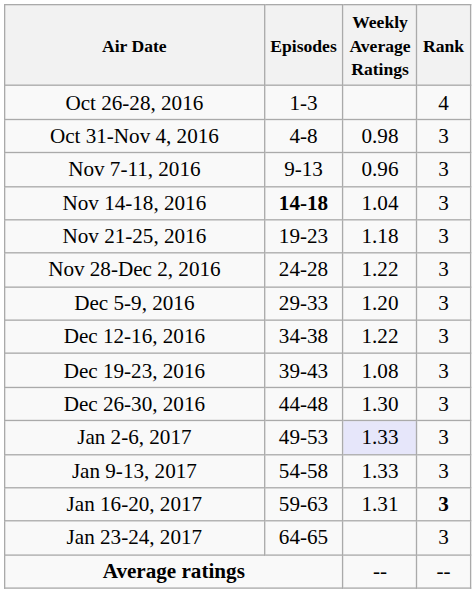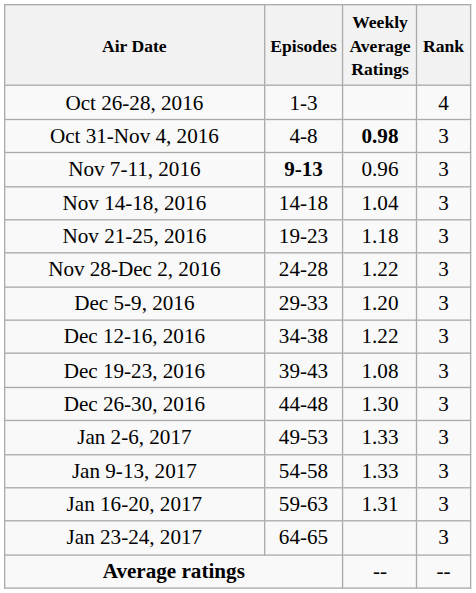(380, 135) normal -> (380, 135) bold
(304, 169) normal -> (304, 169) bold
(304, 202) bold -> (304, 202) normal
(380, 437) lavender background -> (380, 437) no background
(444, 504) bold -> (444, 504) normal
